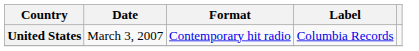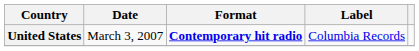(230, 35) normal -> (236, 35) bold
